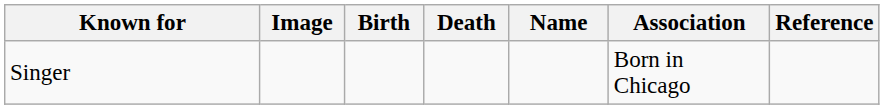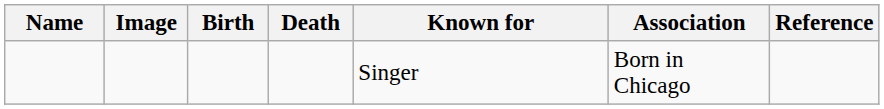columns swapped: (559, 22) <-> (132, 22)
